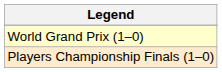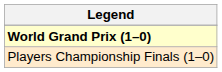(76, 36) normal -> (79, 36) bold
